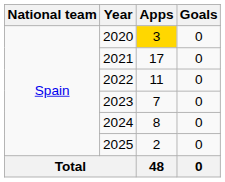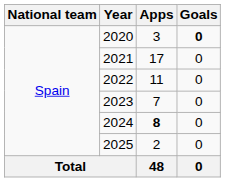(157, 36) gold background -> (157, 36) no background
(199, 36) normal -> (199, 36) bold
(157, 123) normal -> (157, 123) bold
